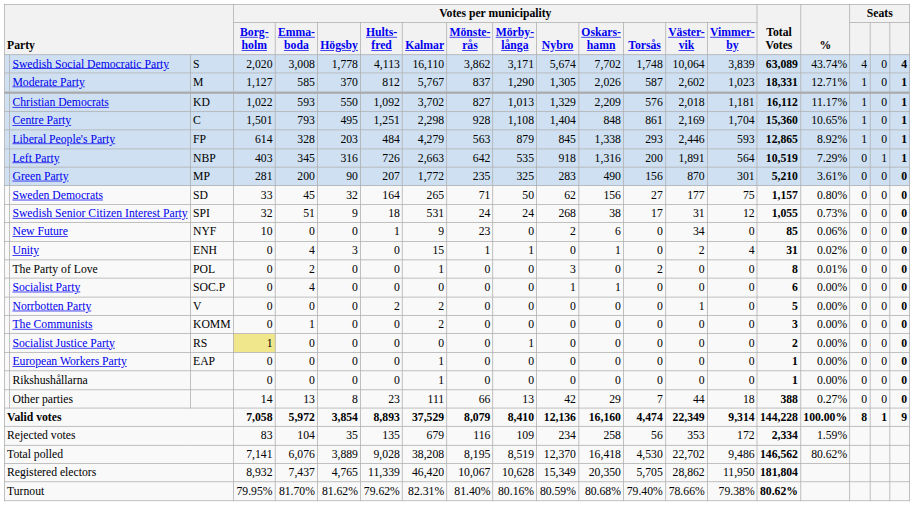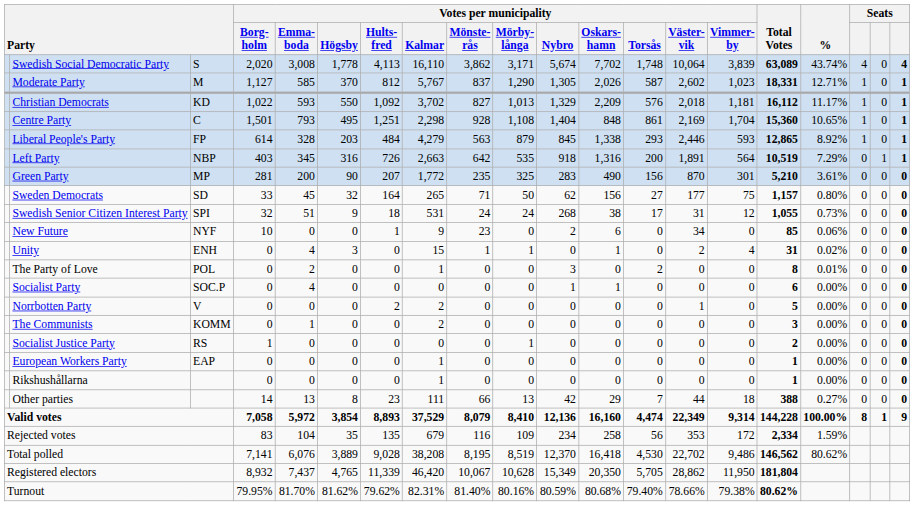(270, 343) khaki background -> (270, 343) no background
